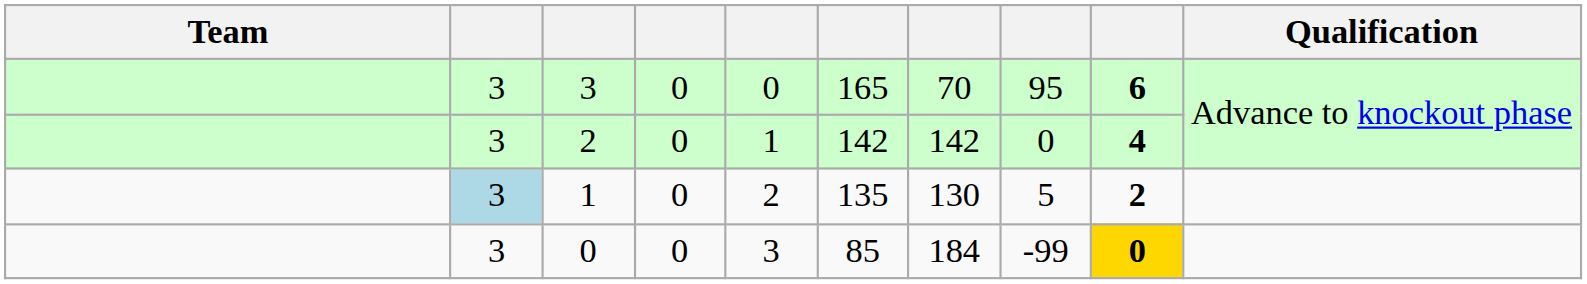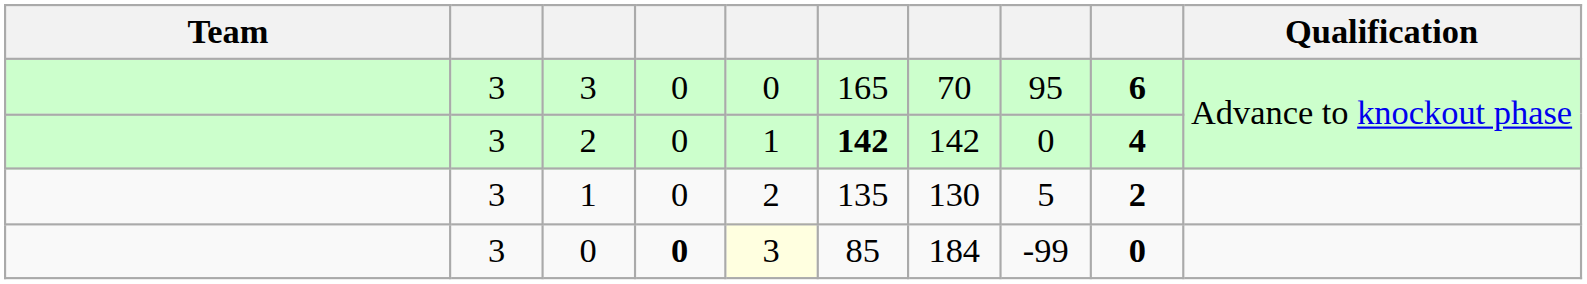(863, 140) normal -> (863, 140) bold
(497, 195) lightblue background -> (497, 195) no background
(680, 250) normal -> (680, 250) bold
(771, 250) no background -> (771, 250) lightyellow background
(1137, 250) gold background -> (1137, 250) no background
